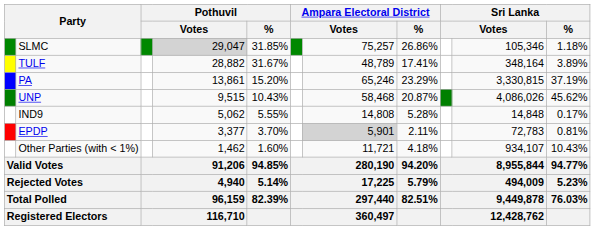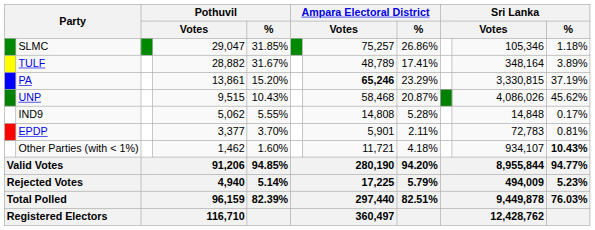(228, 47) lightgrey background -> (228, 47) no background
(378, 81) normal -> (378, 81) bold
(381, 132) lightgrey background -> (381, 132) no background
(569, 149) normal -> (569, 149) bold
